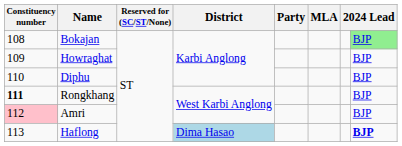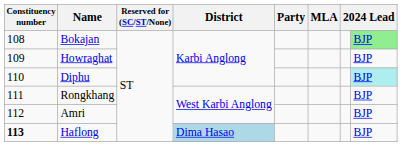(362, 76) no background -> (363, 76) paleturquoise background
(15, 95) bold -> (15, 95) normal
(16, 113) pink background -> (16, 113) no background
(16, 132) normal -> (15, 132) bold
(363, 132) bold -> (363, 132) normal
